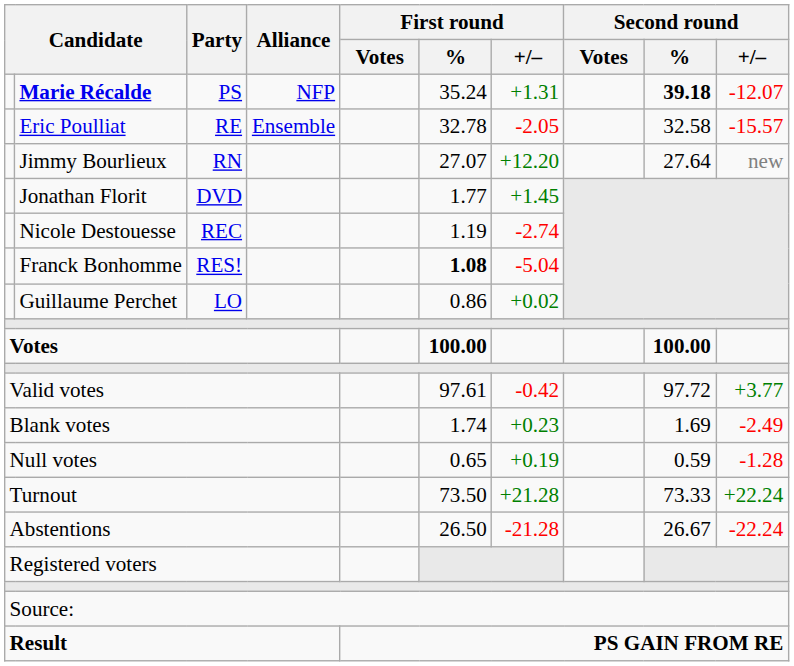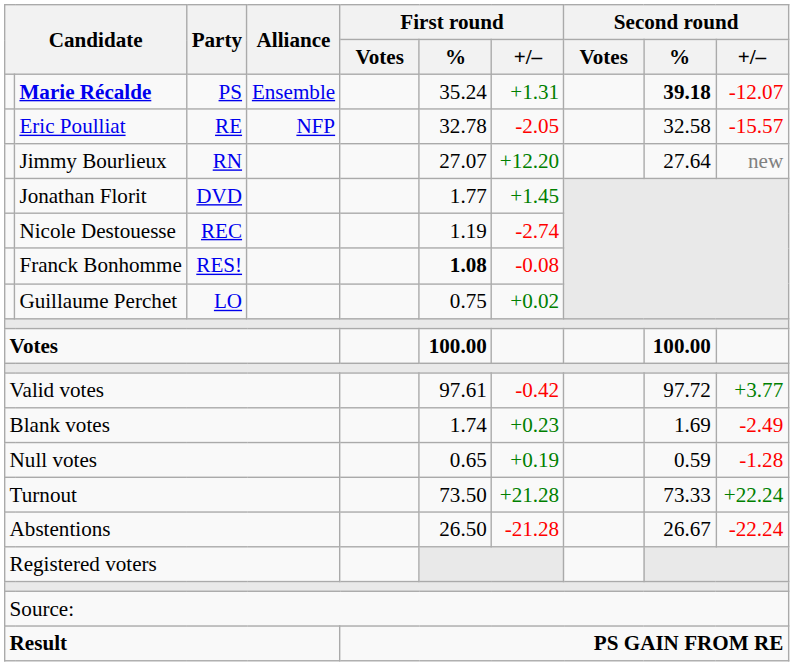(316, 91) NFP -> (294, 91) Ensemble
(294, 126) Ensemble -> (316, 126) NFP
(537, 265) -5.04 -> (537, 265) -0.08
(468, 300) 0.86 -> (468, 300) 0.75
